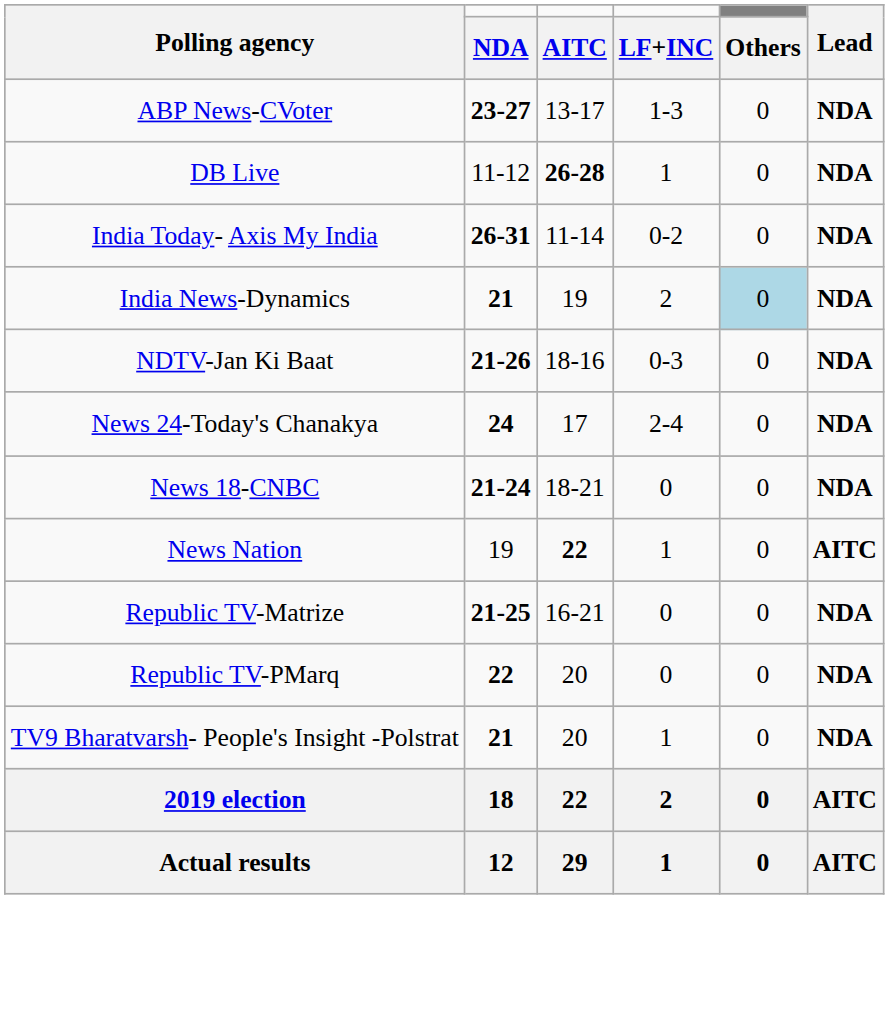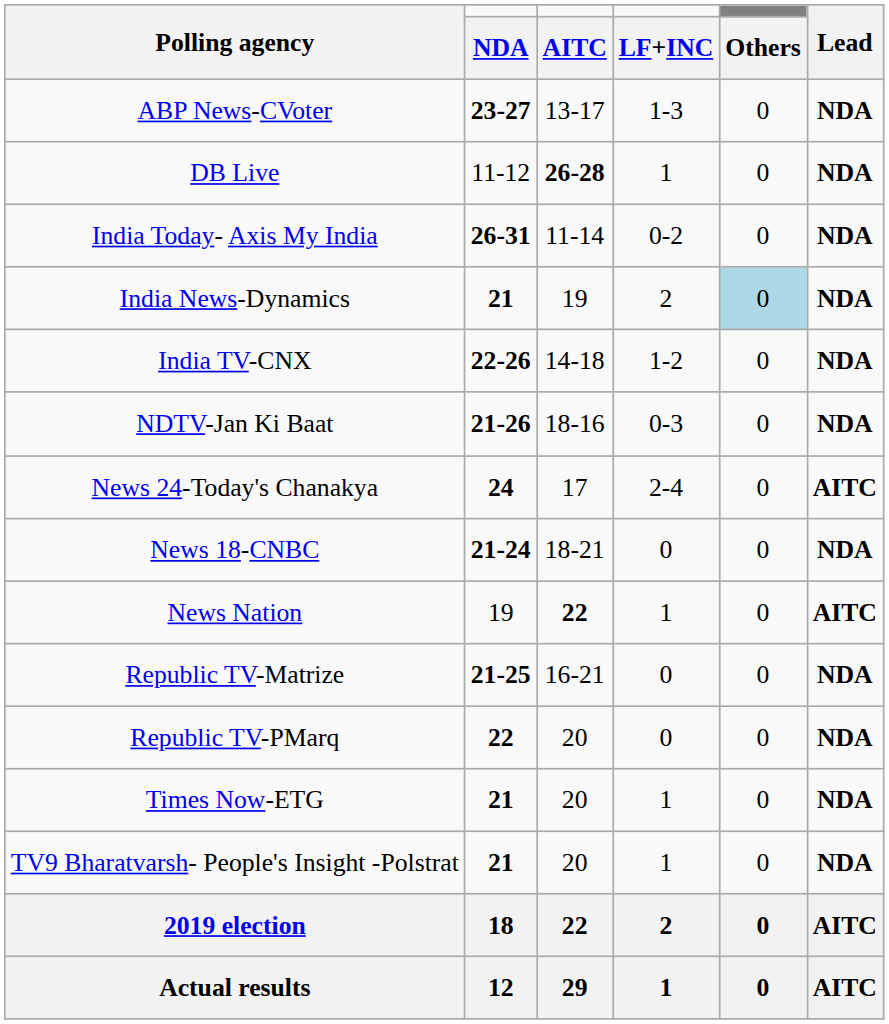+ row: (235, 361)
(845, 423) NDA -> (845, 486) AITC
+ row: (235, 799)
